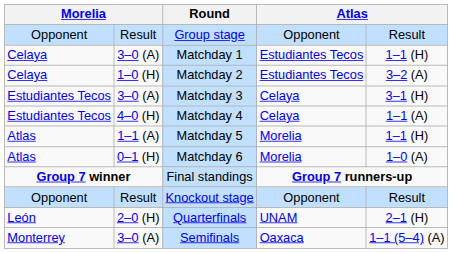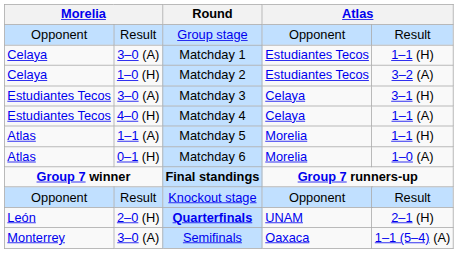(210, 177) normal -> (212, 177) bold
(210, 217) normal -> (212, 217) bold
